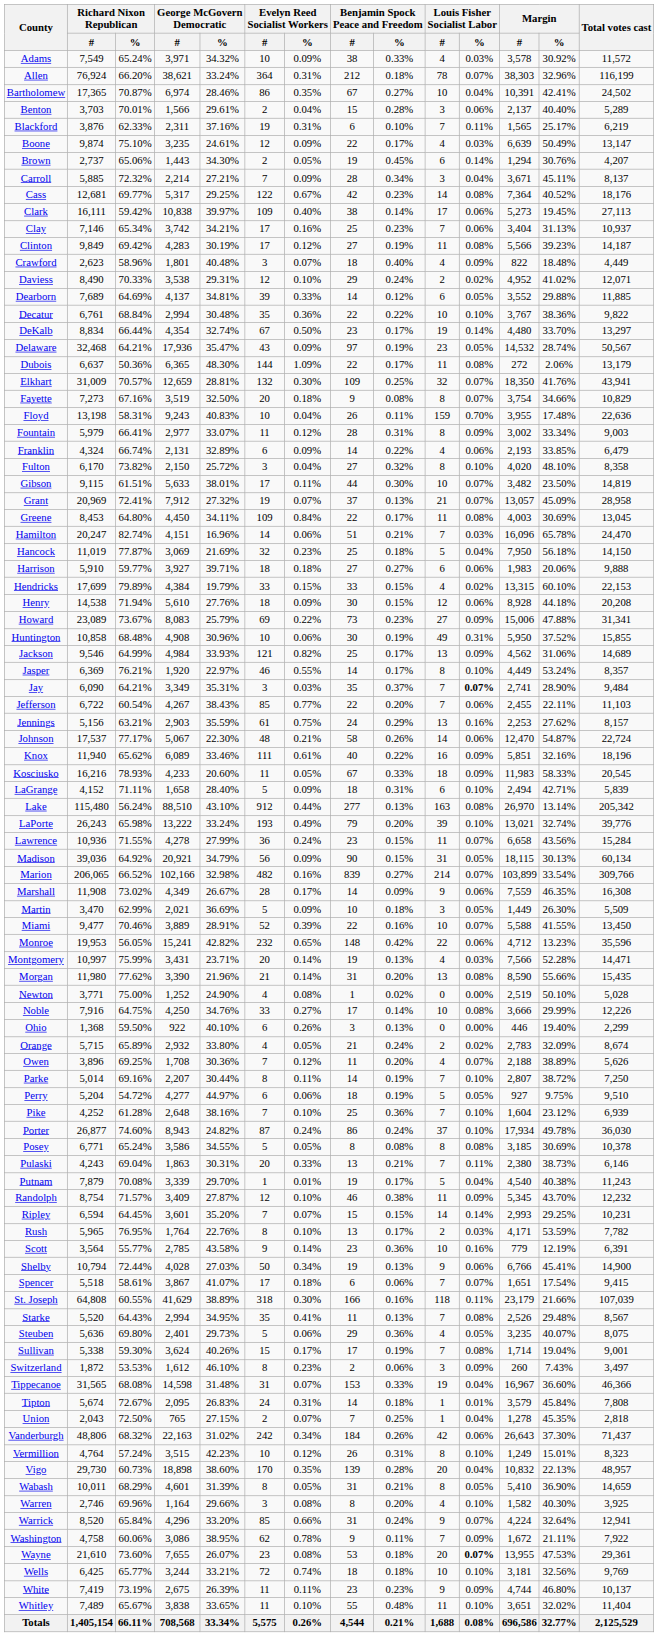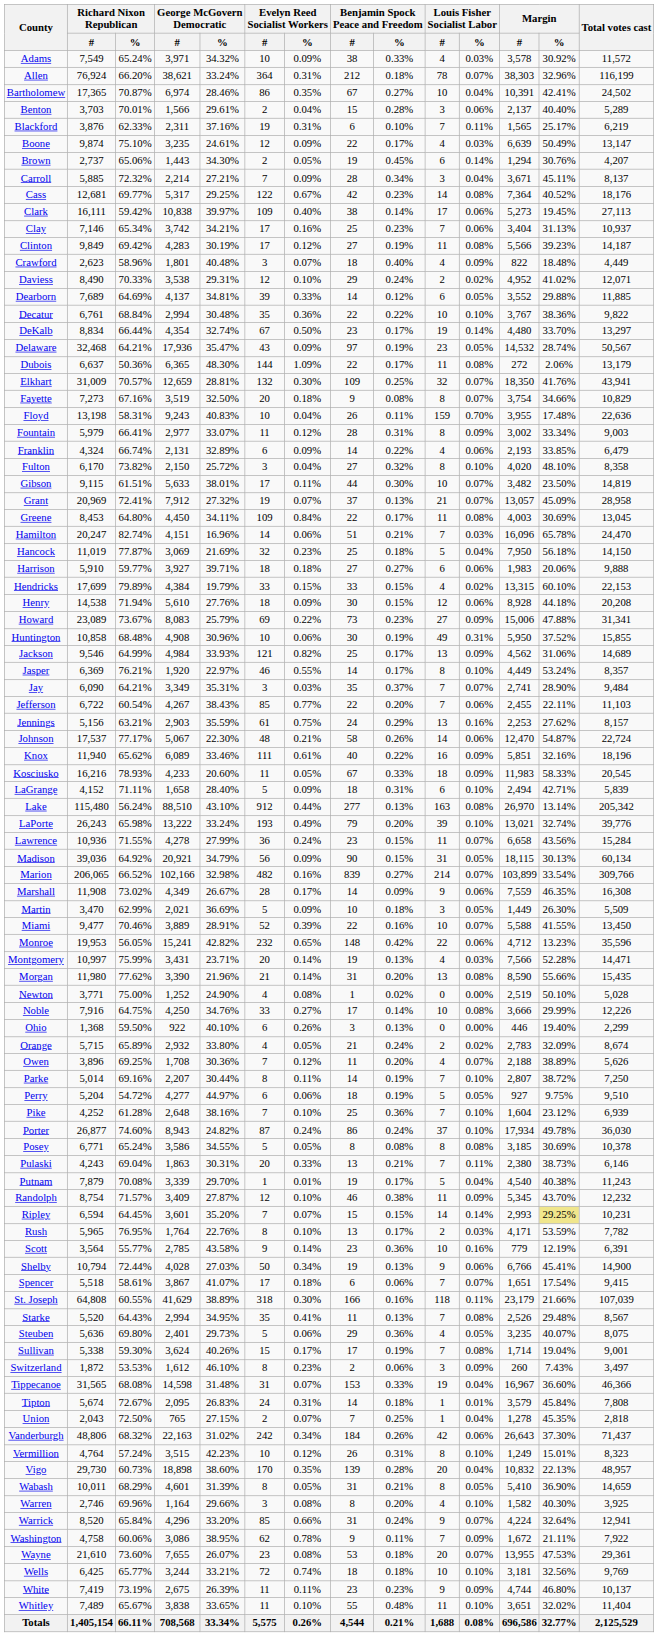(479, 688) bold -> (479, 688) normal
(559, 1215) no background -> (559, 1215) khaki background
(479, 1555) bold -> (479, 1555) normal
